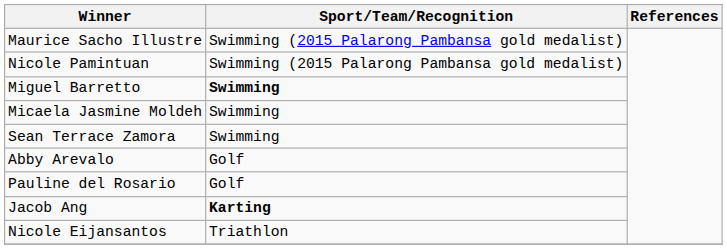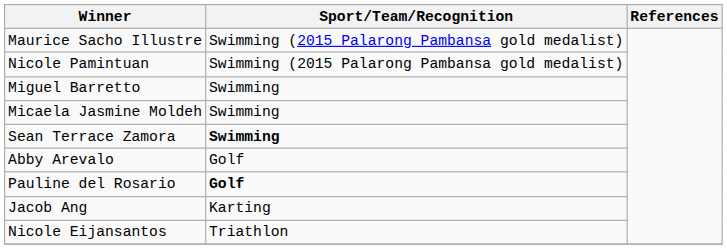(244, 88) bold -> (244, 88) normal
(244, 136) normal -> (244, 136) bold
(227, 184) normal -> (227, 184) bold
(240, 208) bold -> (240, 208) normal
